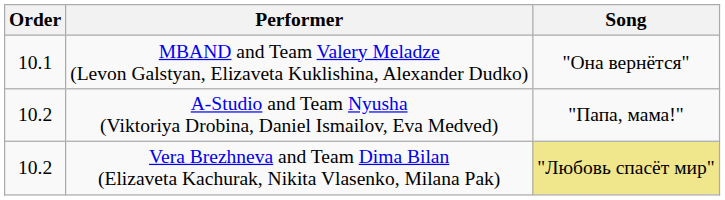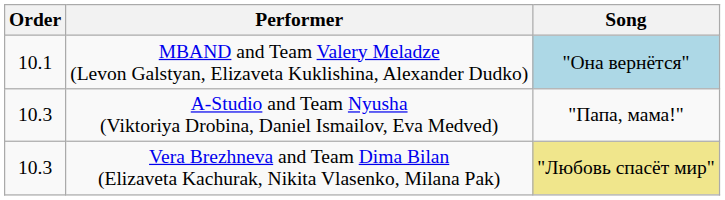(626, 61) no background -> (626, 61) lightblue background
(35, 114) 10.2 -> (35, 114) 10.3
(35, 167) 10.2 -> (35, 167) 10.3
